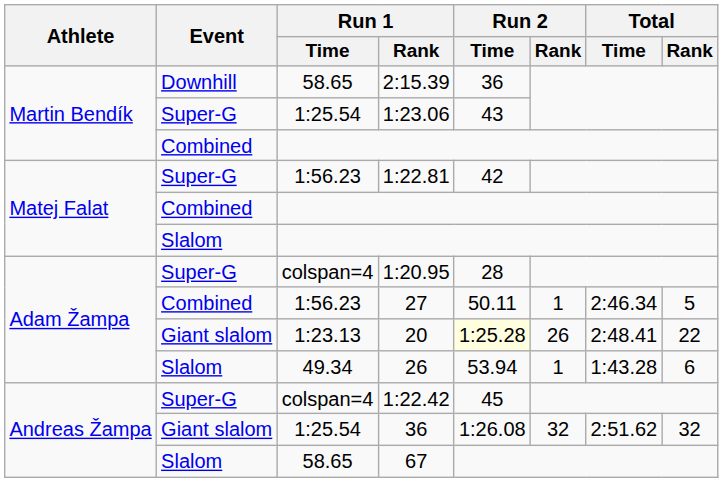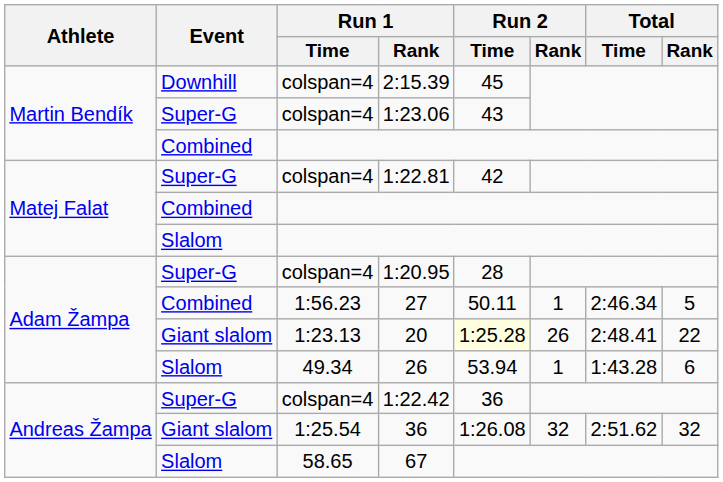(328, 82) 58.65 -> (328, 82) colspan=4
(492, 82) 36 -> (492, 82) 45
(328, 114) 1:25.54 -> (328, 114) colspan=4
(328, 177) 1:56.23 -> (328, 177) colspan=4
(492, 399) 45 -> (492, 399) 36
